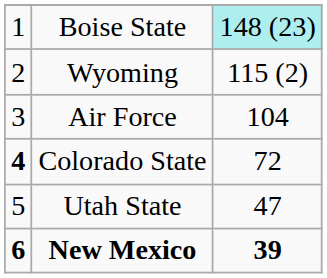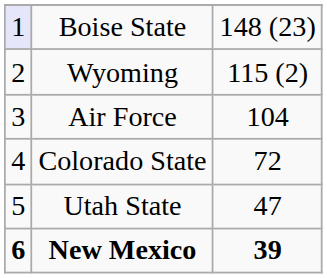(18, 26) no background -> (18, 26) lavender background
(268, 26) paleturquoise background -> (268, 26) no background
(18, 160) bold -> (18, 160) normal
